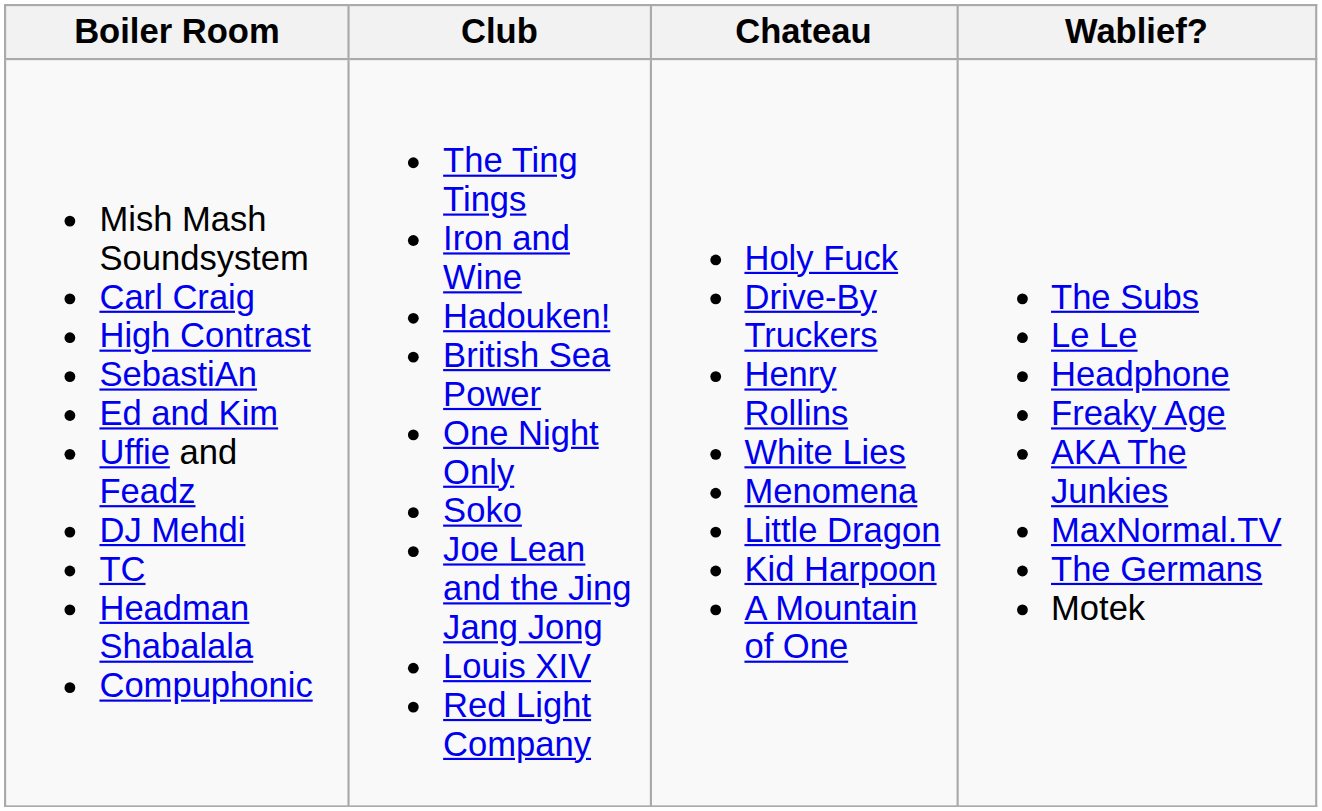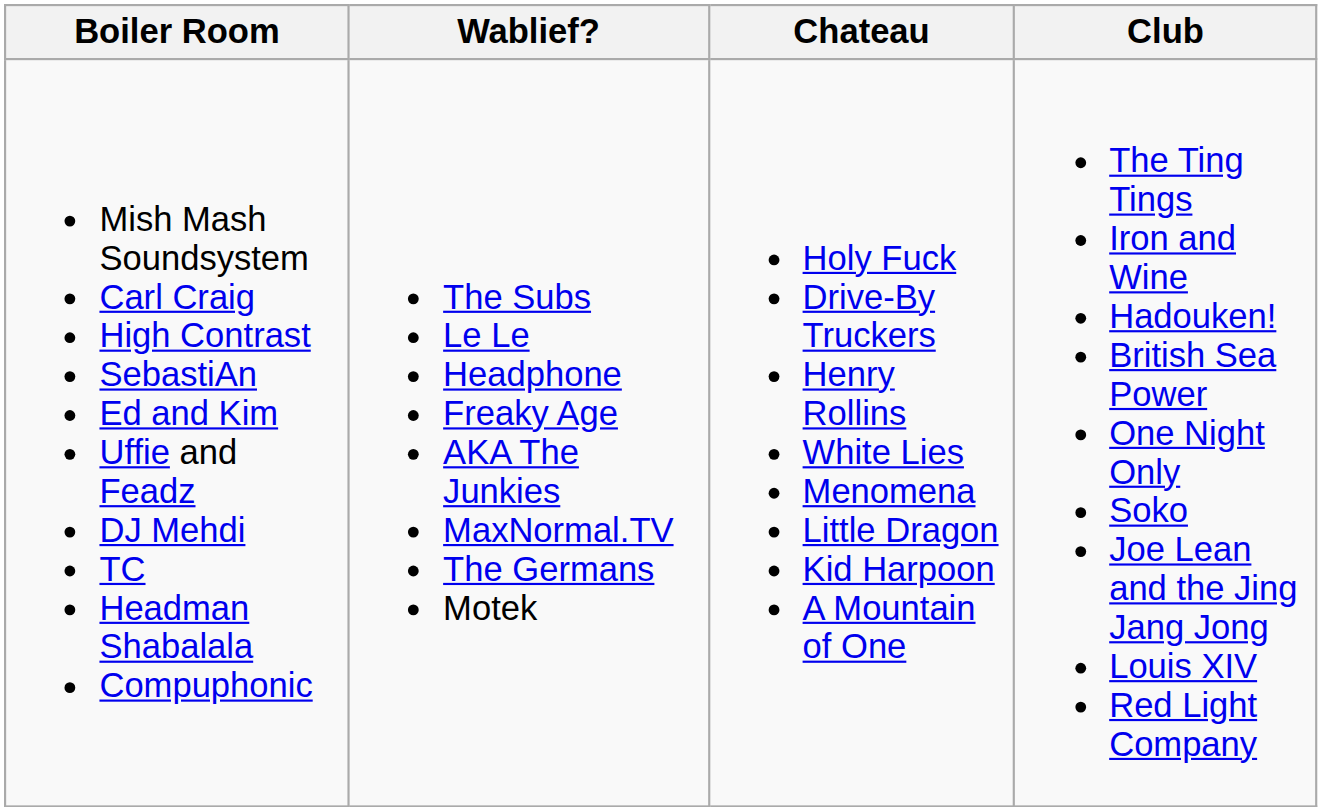columns swapped: (499, 31) <-> (1136, 31)
